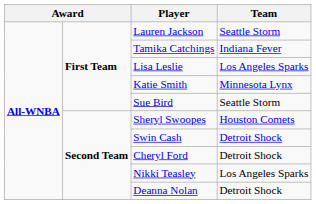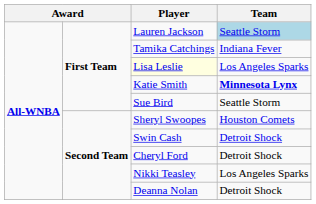(250, 31) no background -> (250, 31) lightblue background
(158, 66) no background -> (158, 66) lightyellow background
(256, 84) normal -> (258, 84) bold
